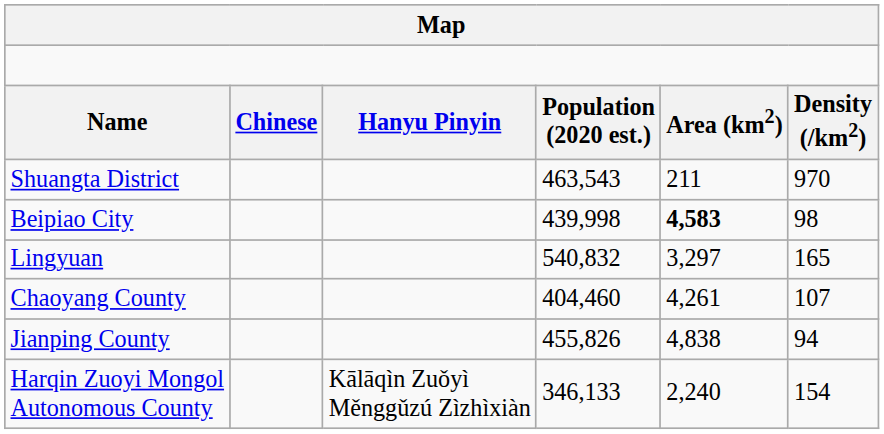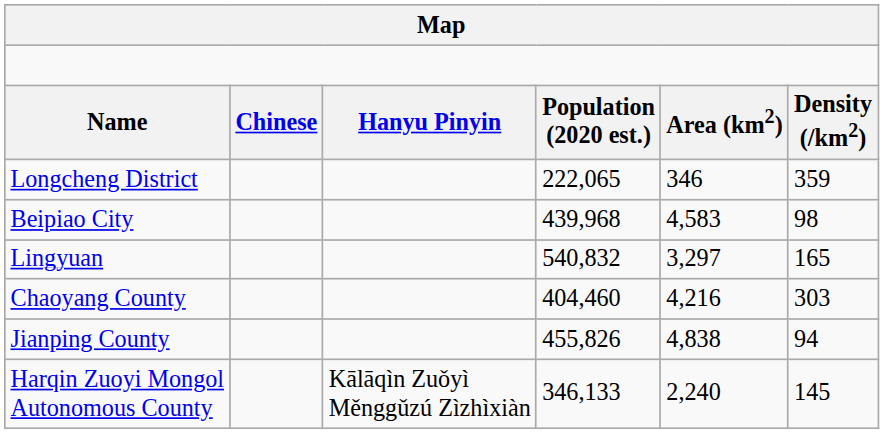- row: (95, 179)
+ row: (104, 179)
(581, 219) 439,998 -> (581, 219) 439,968
(694, 219) bold -> (694, 219) normal
(694, 299) 4,261 -> (694, 299) 4,216
(812, 299) 107 -> (812, 299) 303
(812, 393) 154 -> (812, 393) 145
